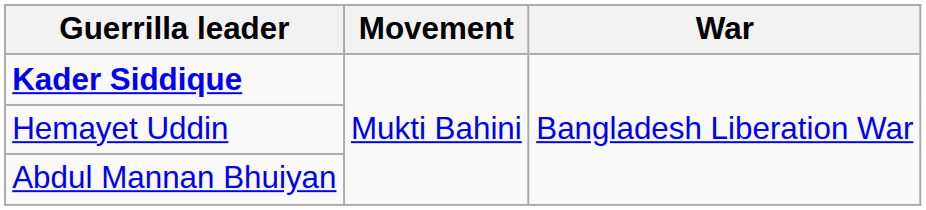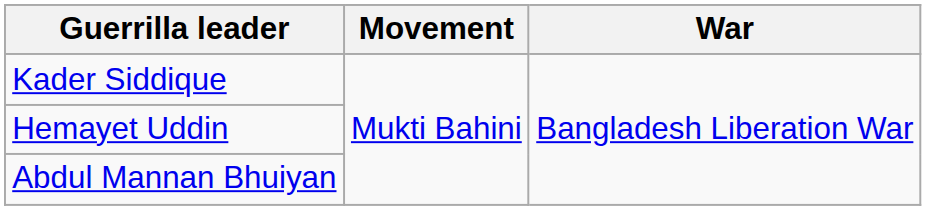(127, 79) bold -> (119, 79) normal
